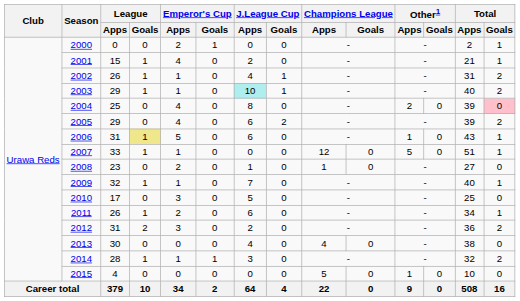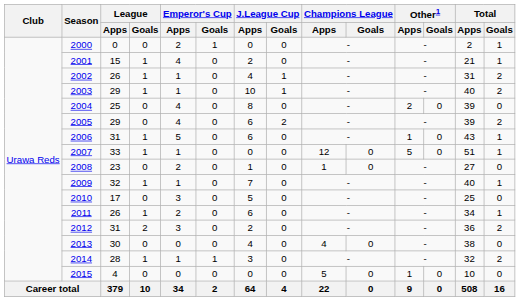(250, 91) paleturquoise background -> (250, 91) no background
(499, 106) pink background -> (499, 106) no background
(145, 137) khaki background -> (145, 137) no background
